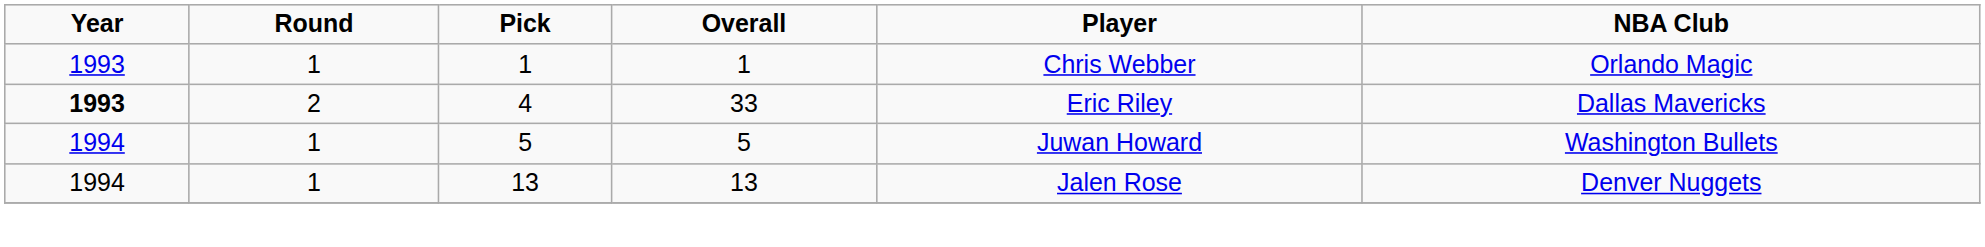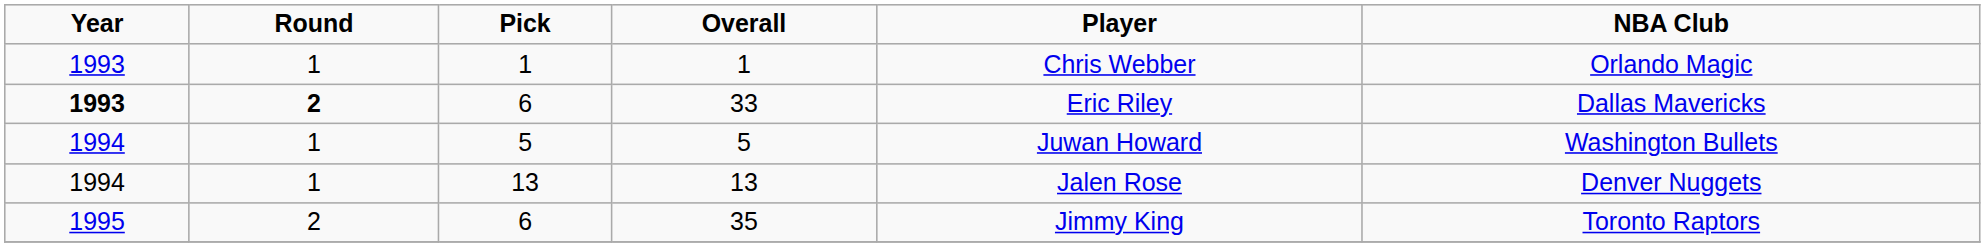(314, 103) normal -> (314, 103) bold
(525, 103) 4 -> (525, 103) 6
+ row: (744, 222)
